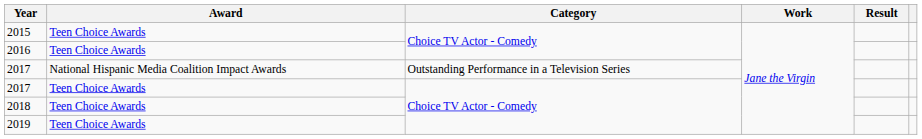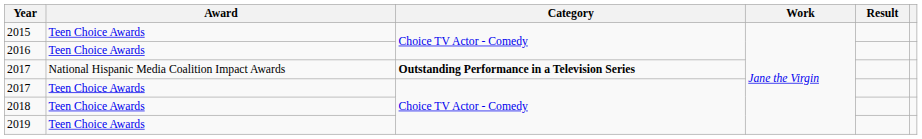(519, 69) normal -> (517, 69) bold
